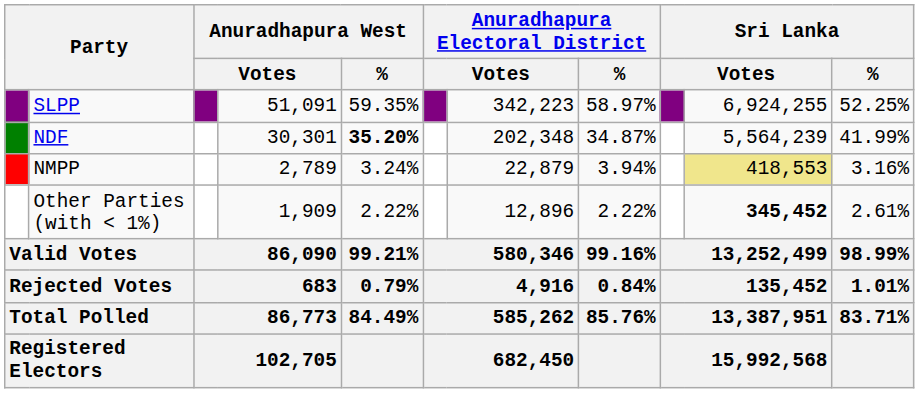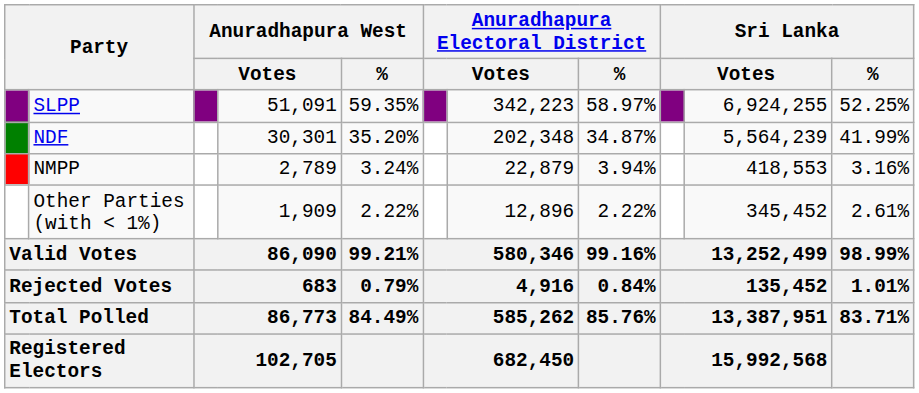(383, 138) bold -> (383, 138) normal
(787, 169) khaki background -> (787, 169) no background
(787, 212) bold -> (787, 212) normal
